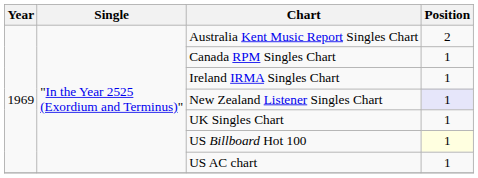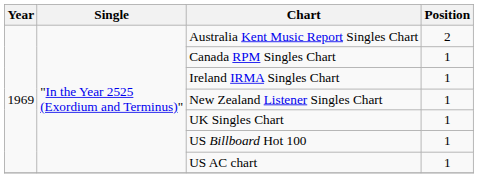(447, 99) lavender background -> (447, 99) no background
(447, 141) lightyellow background -> (447, 141) no background
